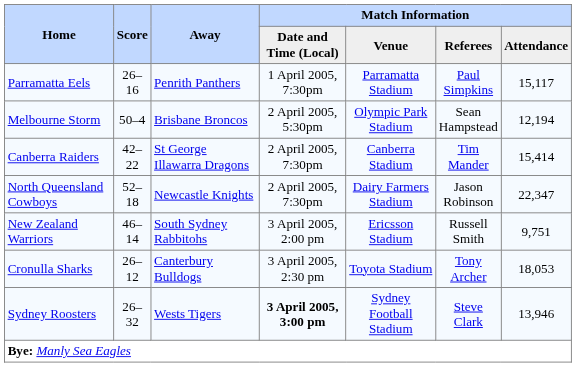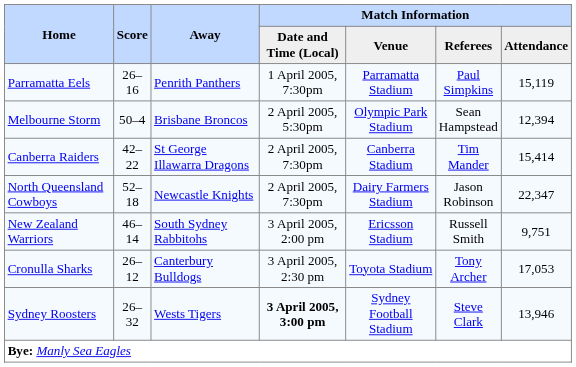(536, 82) 15,117 -> (536, 82) 15,119
(536, 119) 12,194 -> (536, 119) 12,394
(536, 268) 18,053 -> (536, 268) 17,053
